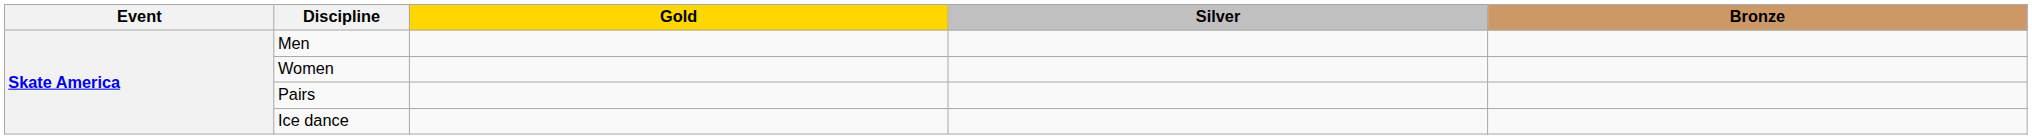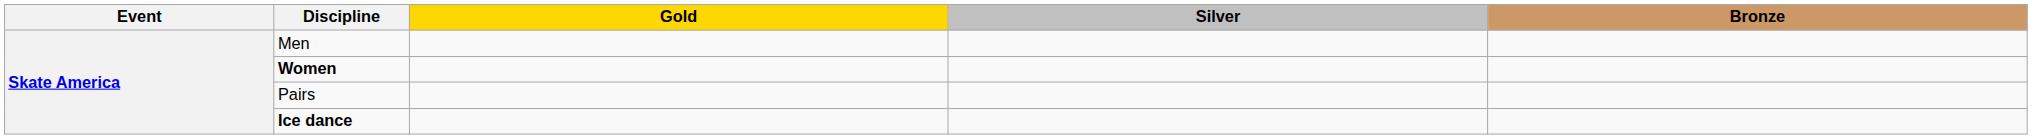(306, 69) normal -> (307, 69) bold
(313, 120) normal -> (315, 120) bold
